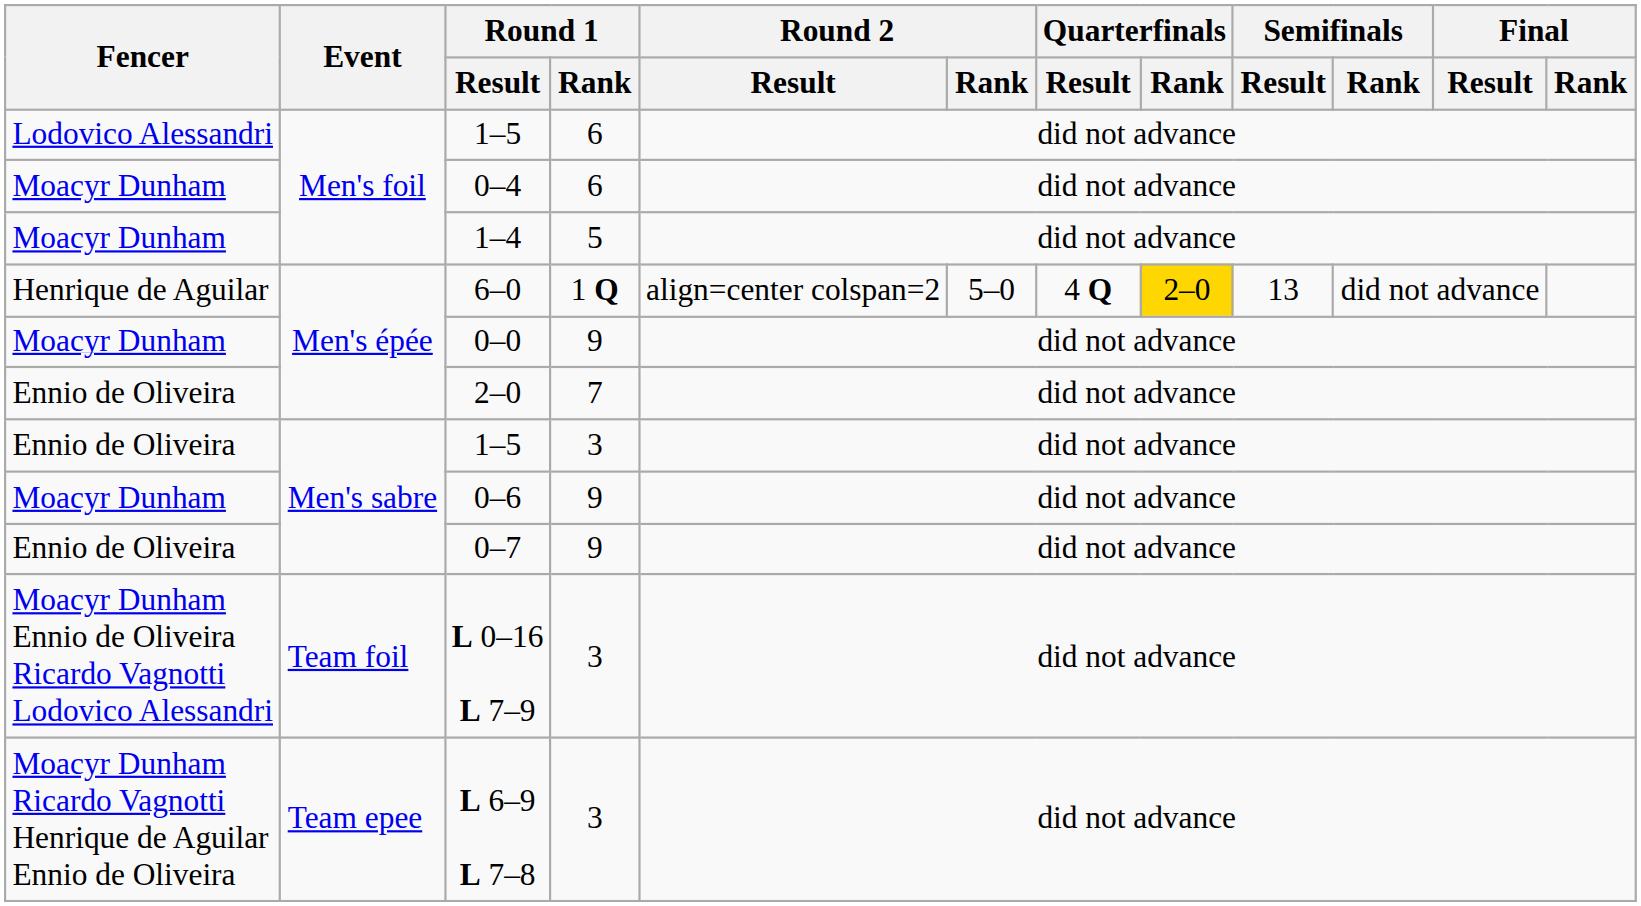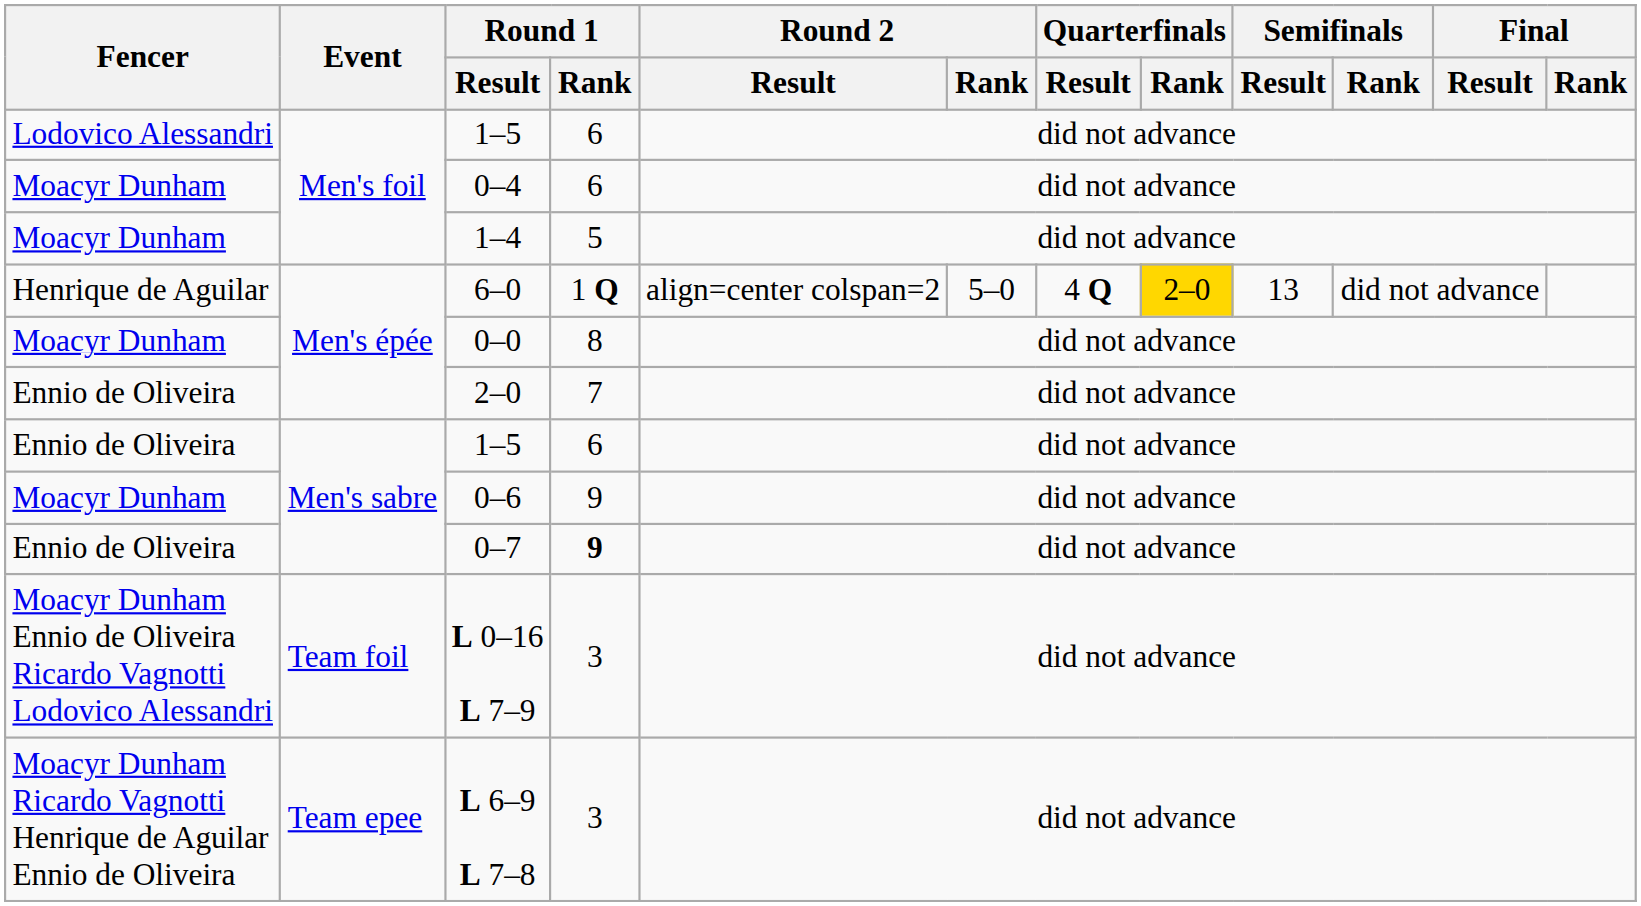(595, 341) 9 -> (595, 341) 8
(595, 444) 3 -> (595, 444) 6
(595, 548) normal -> (595, 548) bold
